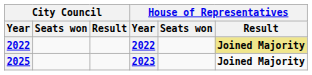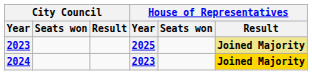(18, 45) 2022 -> (18, 45) 2023
(144, 45) 2022 -> (144, 45) 2025
(18, 61) 2025 -> (18, 61) 2024
(261, 61) no background -> (261, 61) gold background
